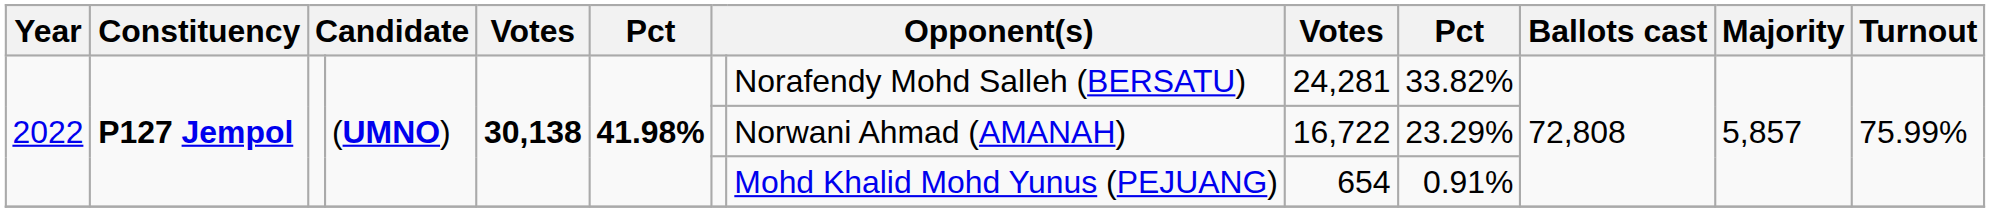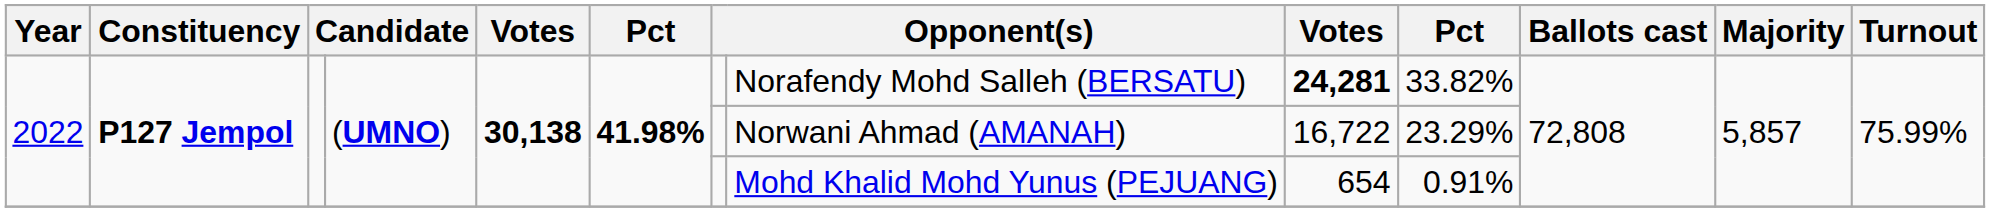(1342, 81) normal -> (1342, 81) bold
